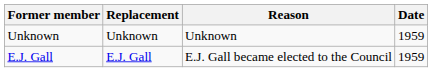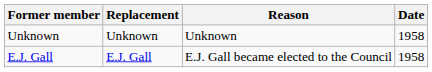(411, 35) 1959 -> (411, 35) 1958
(411, 56) 1959 -> (411, 56) 1958
